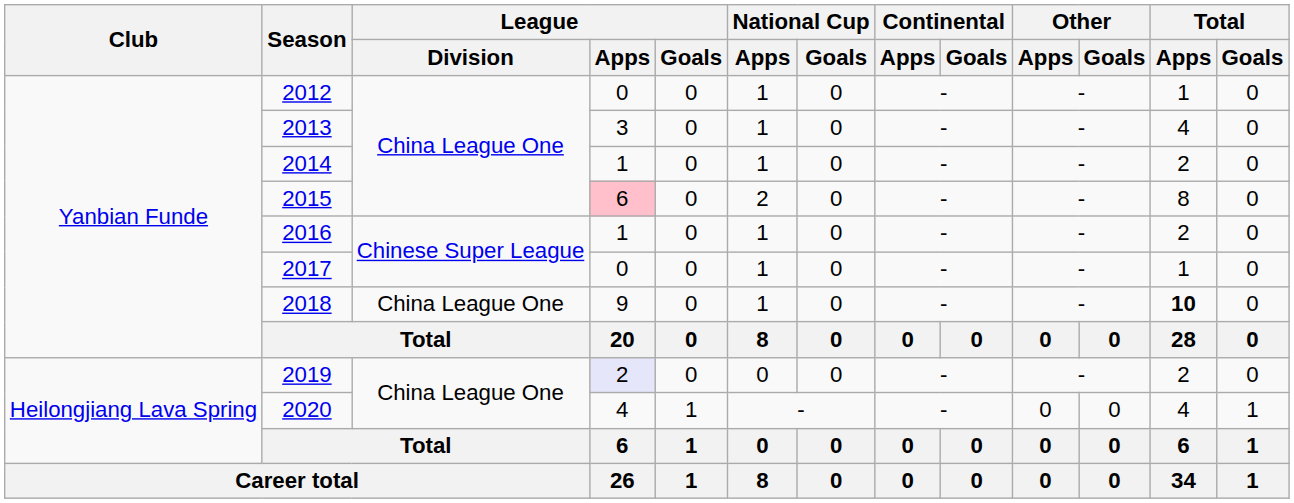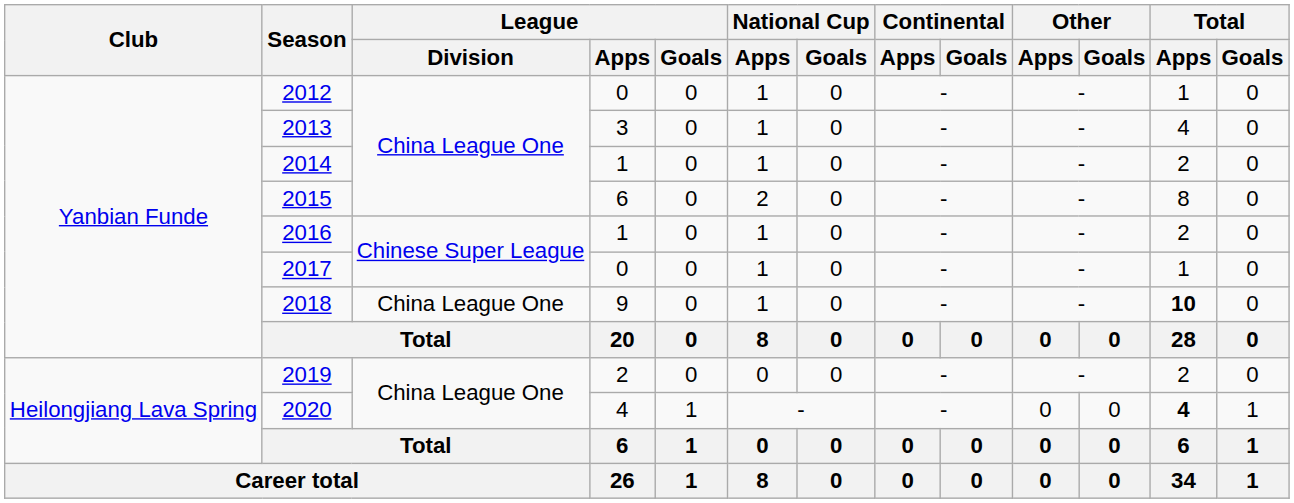(622, 198) pink background -> (622, 198) no background
(622, 374) lavender background -> (622, 374) no background
(1183, 410) normal -> (1183, 410) bold
